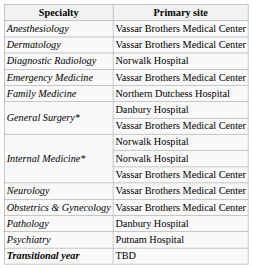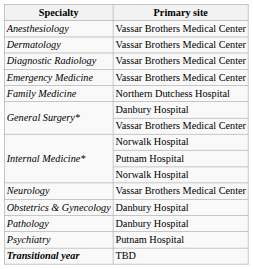(152, 61) Norwalk Hospital -> (181, 61) Vassar Brothers Medical Center
(152, 158) Norwalk Hospital -> (150, 158) Putnam Hospital
(181, 175) Vassar Brothers Medical Center -> (152, 175) Norwalk Hospital
(181, 207) Vassar Brothers Medical Center -> (152, 207) Danbury Hospital
